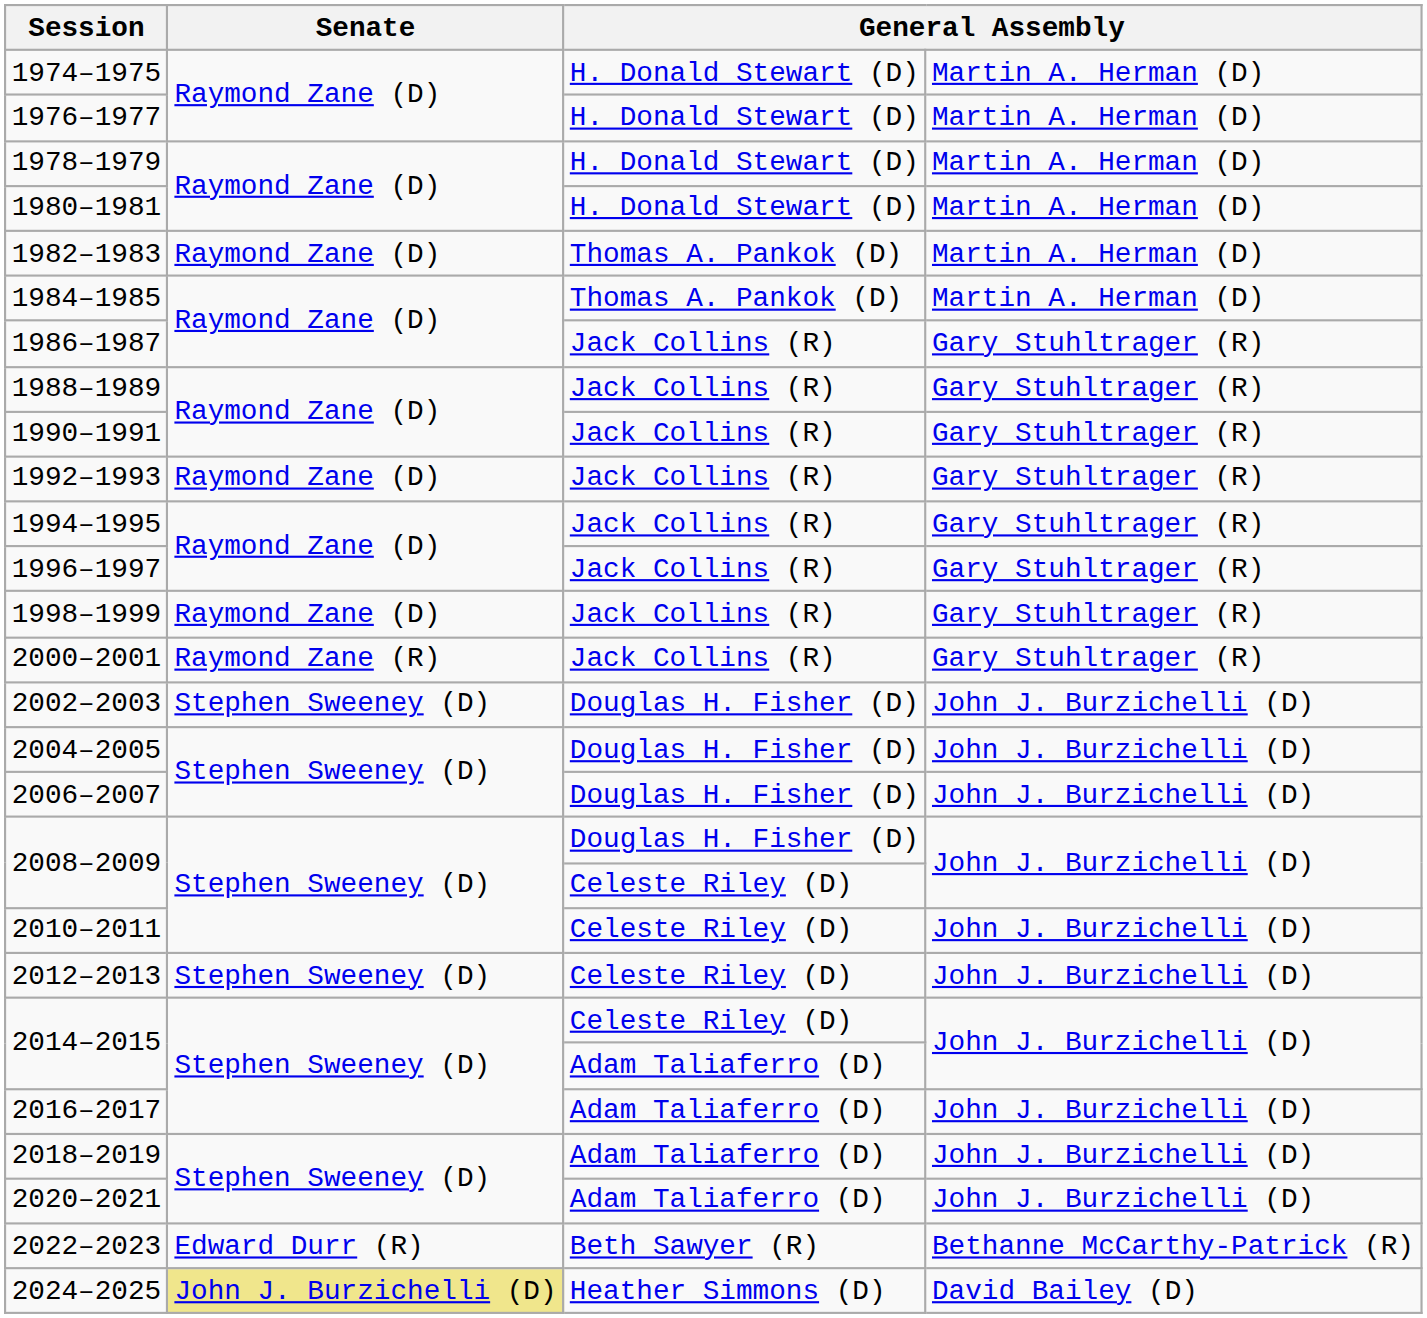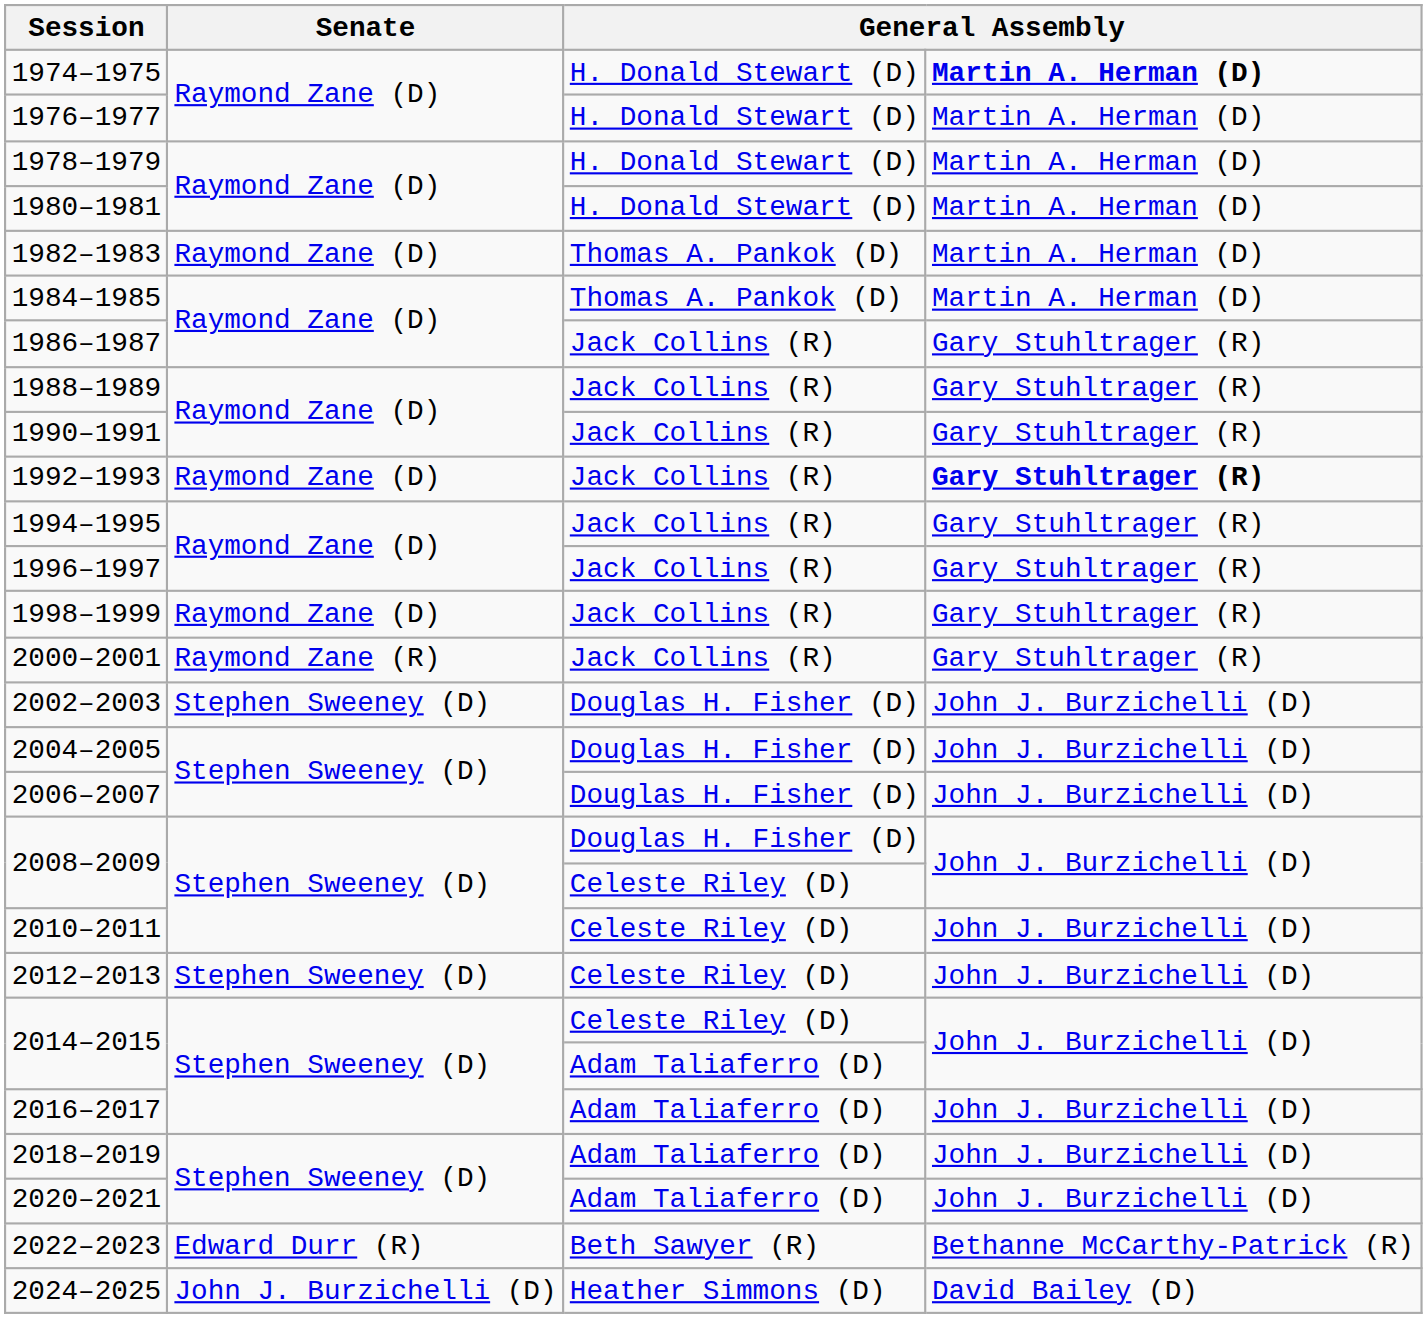(1098, 73) normal -> (1098, 73) bold
(1098, 479) normal -> (1098, 479) bold
(366, 1291) khaki background -> (366, 1291) no background
